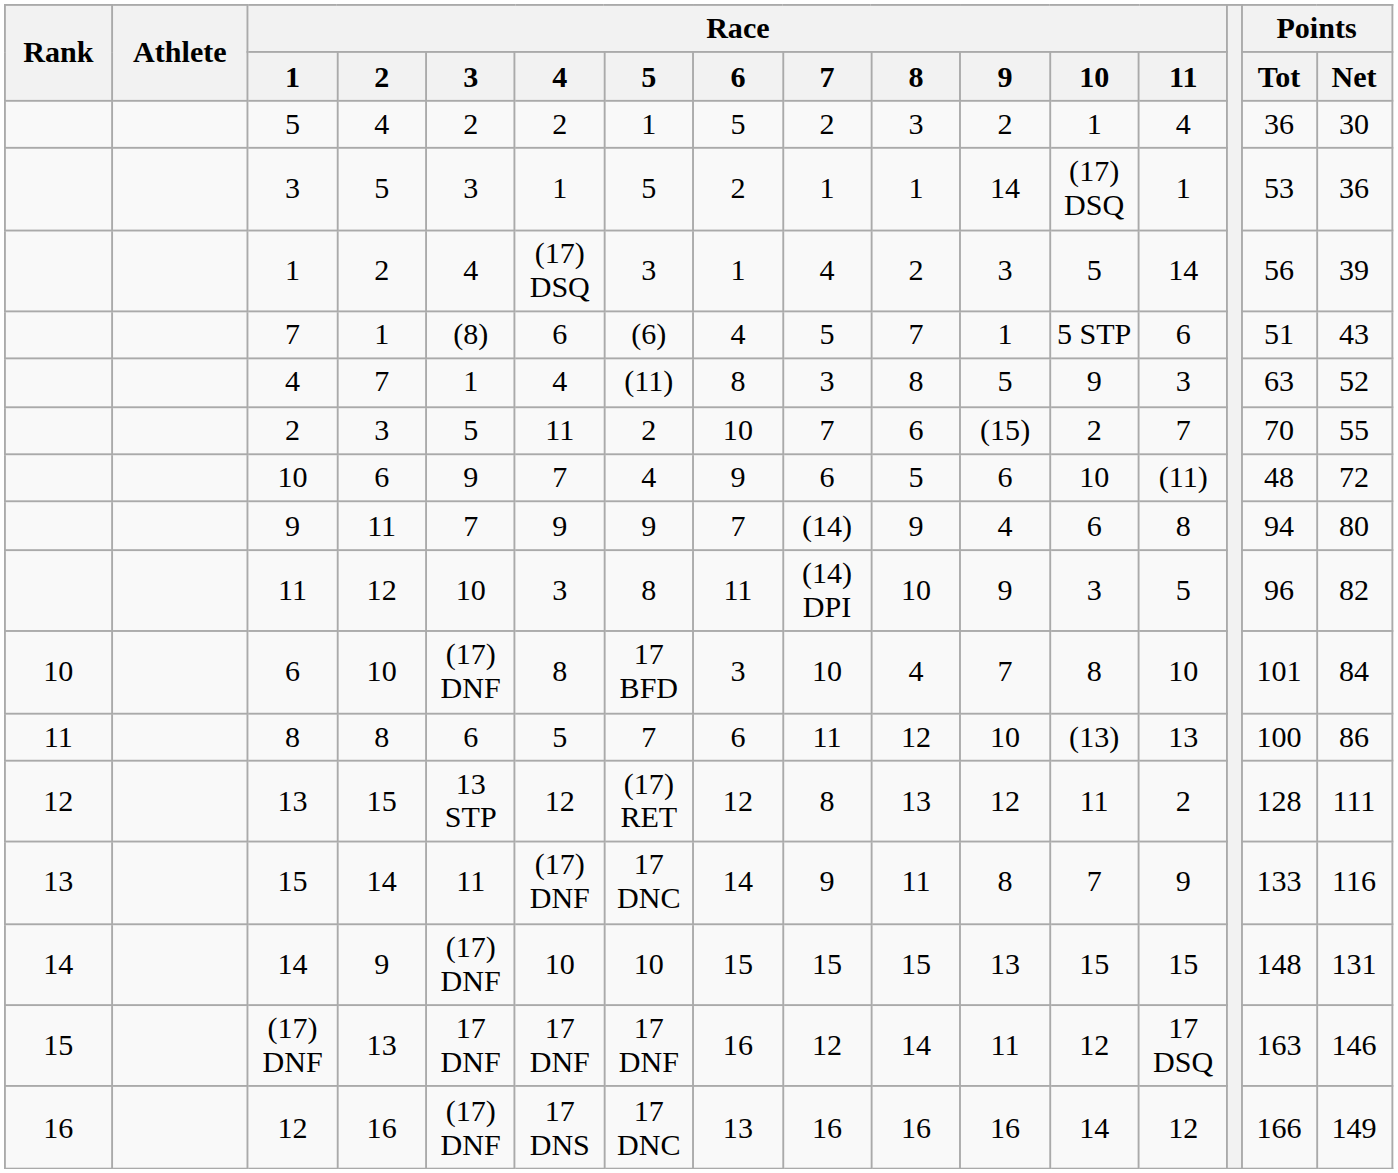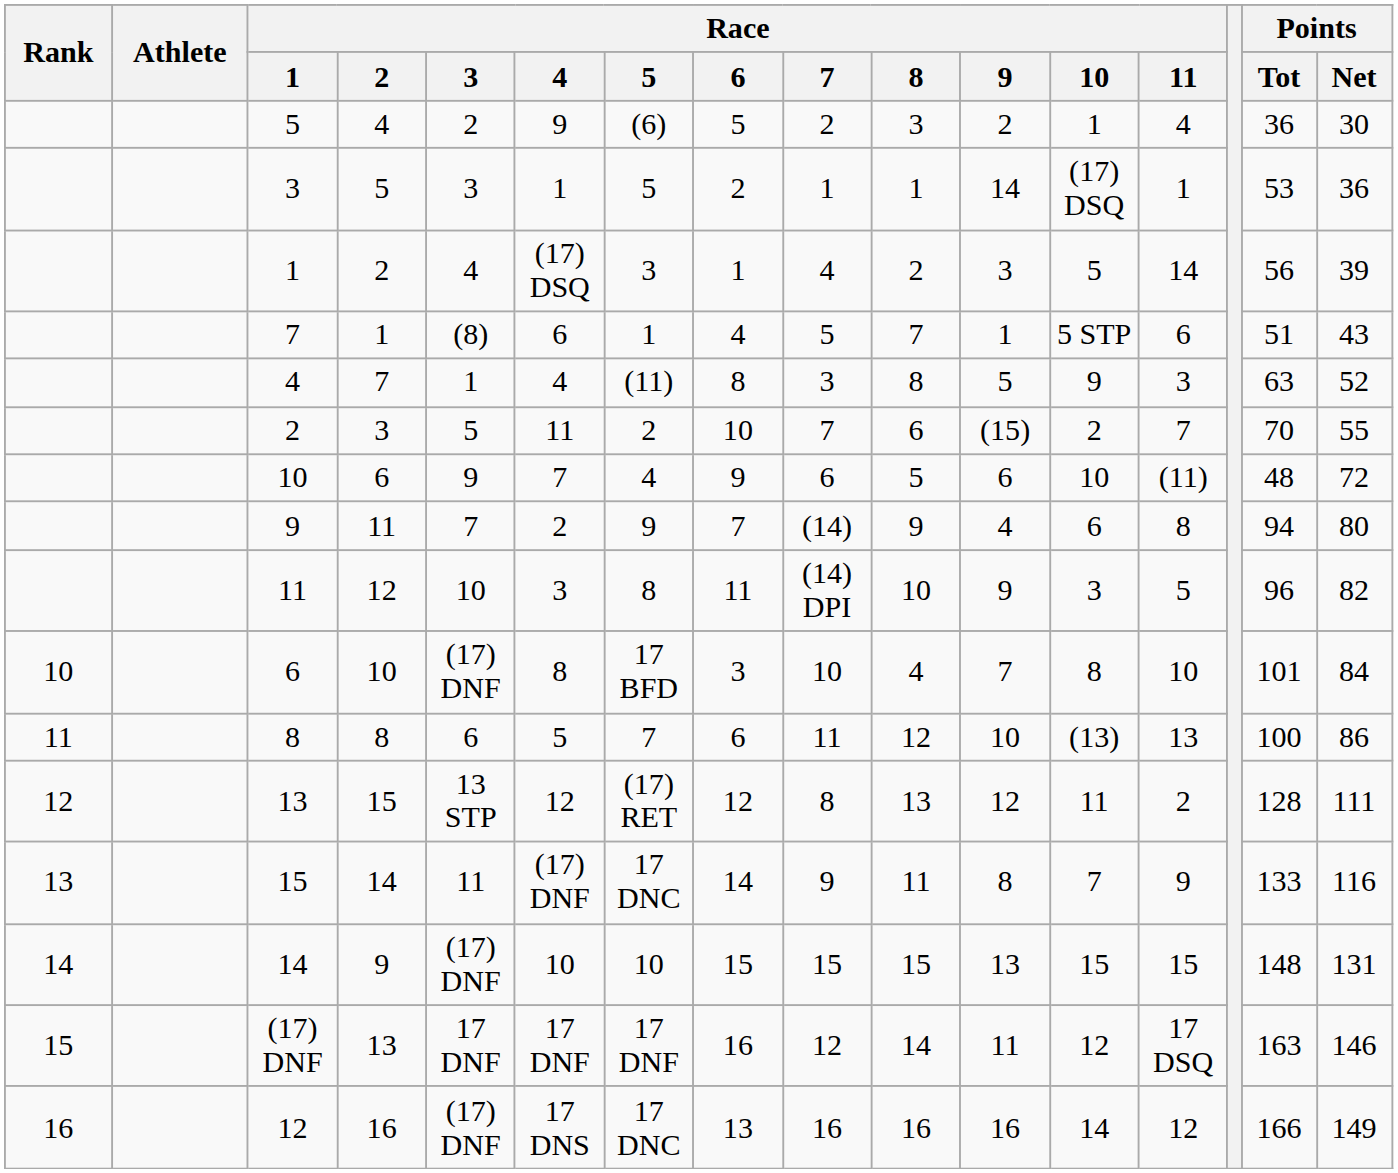(560, 123) 2 -> (560, 123) 9
(649, 123) 1 -> (649, 123) (6)
(649, 334) (6) -> (649, 334) 1
(560, 525) 9 -> (560, 525) 2
